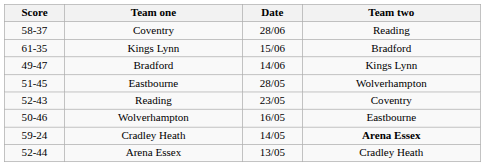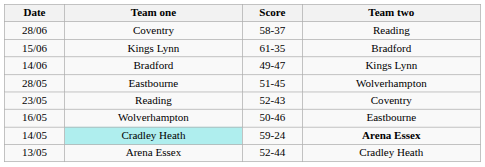columns swapped: (272, 13) <-> (34, 13)
(153, 135) no background -> (153, 135) paleturquoise background
